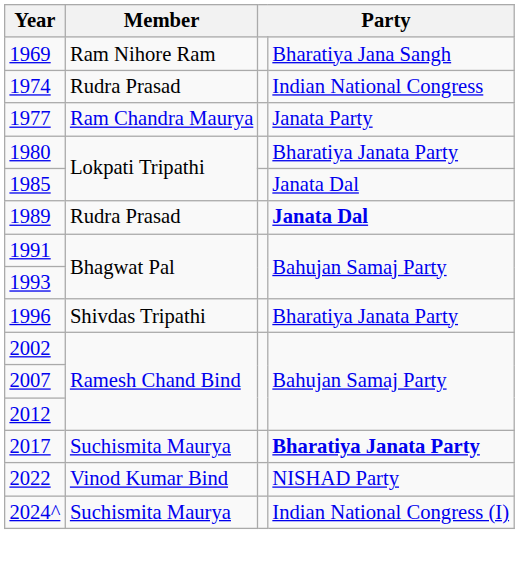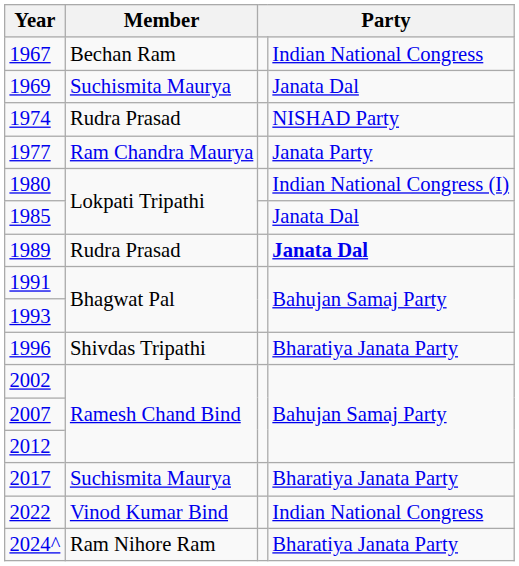+ row: (30, 53)
(143, 53) Ram Nihore Ram -> (150, 86) Suchismita Maurya
(362, 53) Bharatiya Jana Sangh -> (316, 86) Janata Dal
(378, 86) Indian National Congress -> (336, 119) NISHAD Party
(365, 151) Bharatiya Janata Party -> (391, 184) Indian National Congress (I)
(376, 446) bold -> (365, 479) normal
(336, 479) NISHAD Party -> (378, 511) Indian National Congress
(150, 511) Suchismita Maurya -> (143, 544) Ram Nihore Ram
(391, 511) Indian National Congress (I) -> (365, 544) Bharatiya Janata Party
